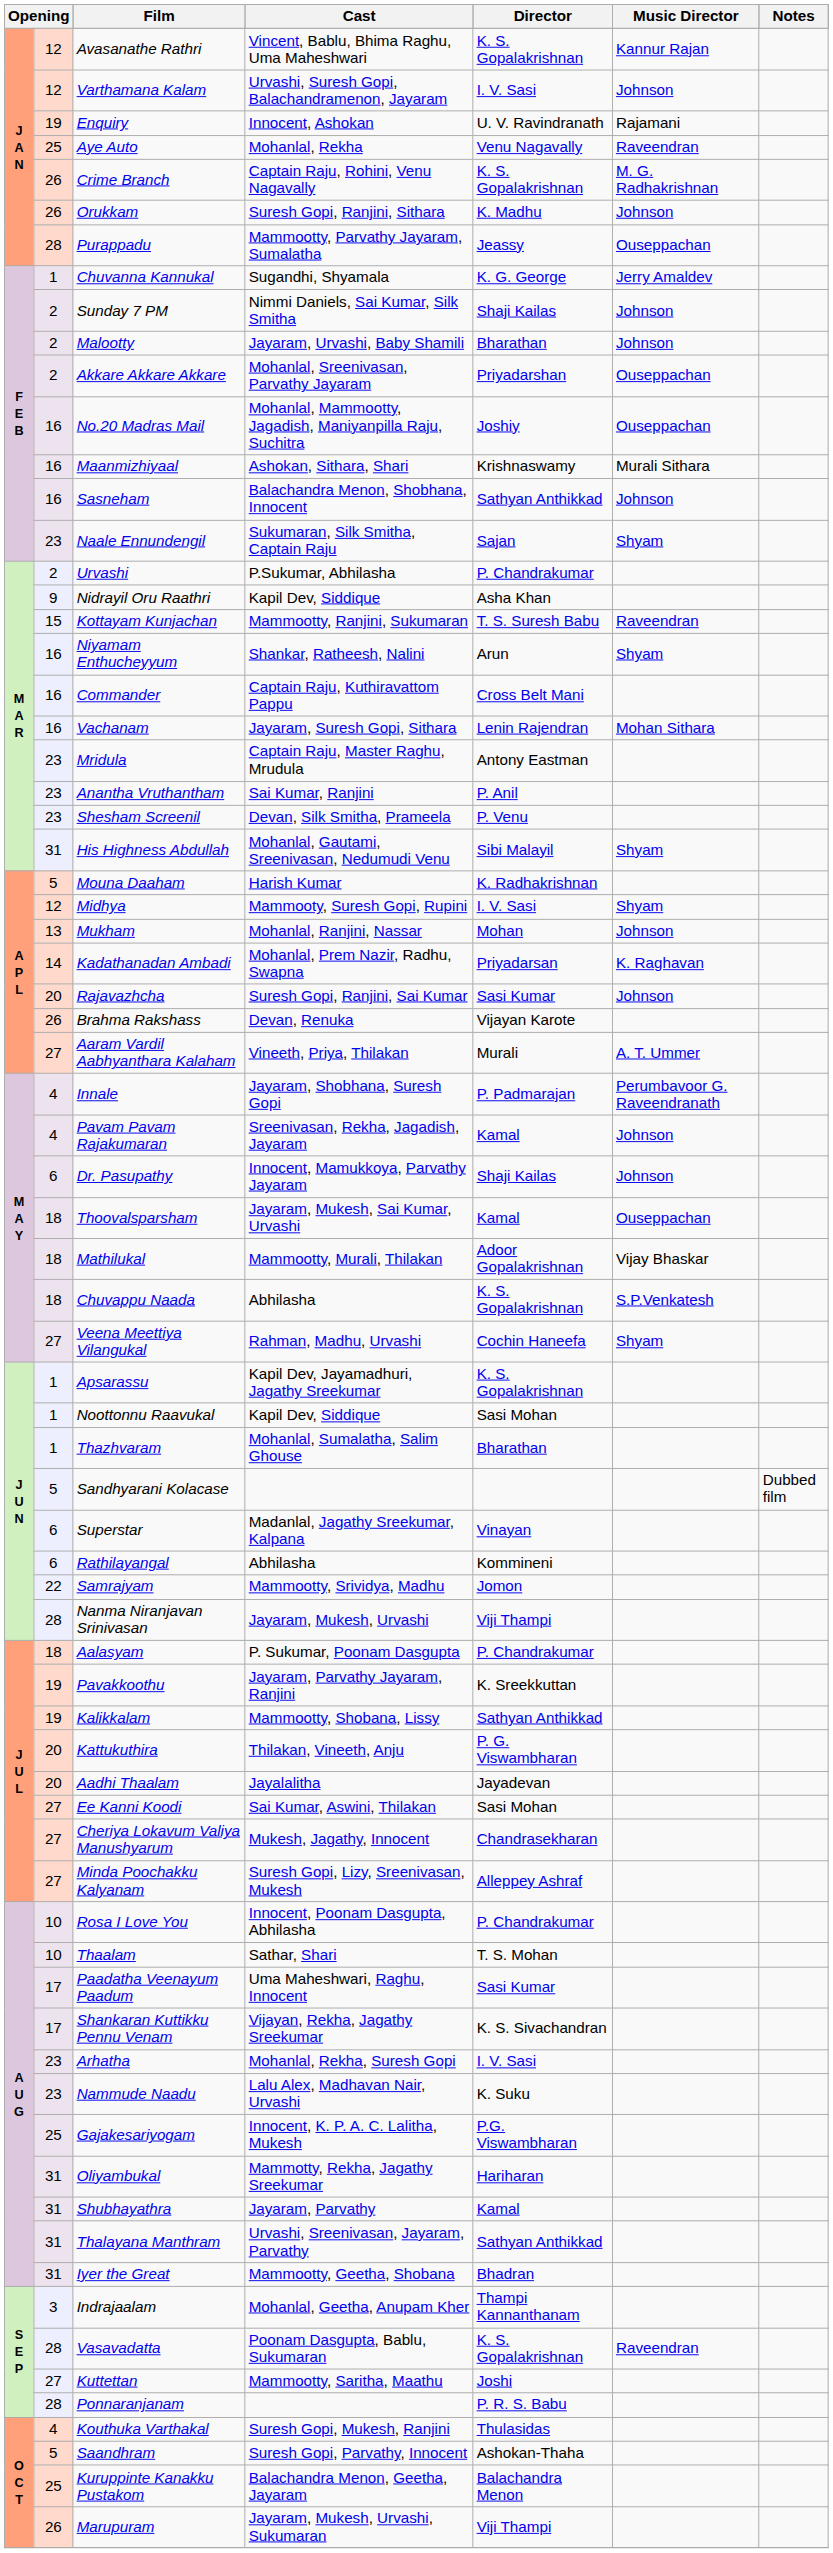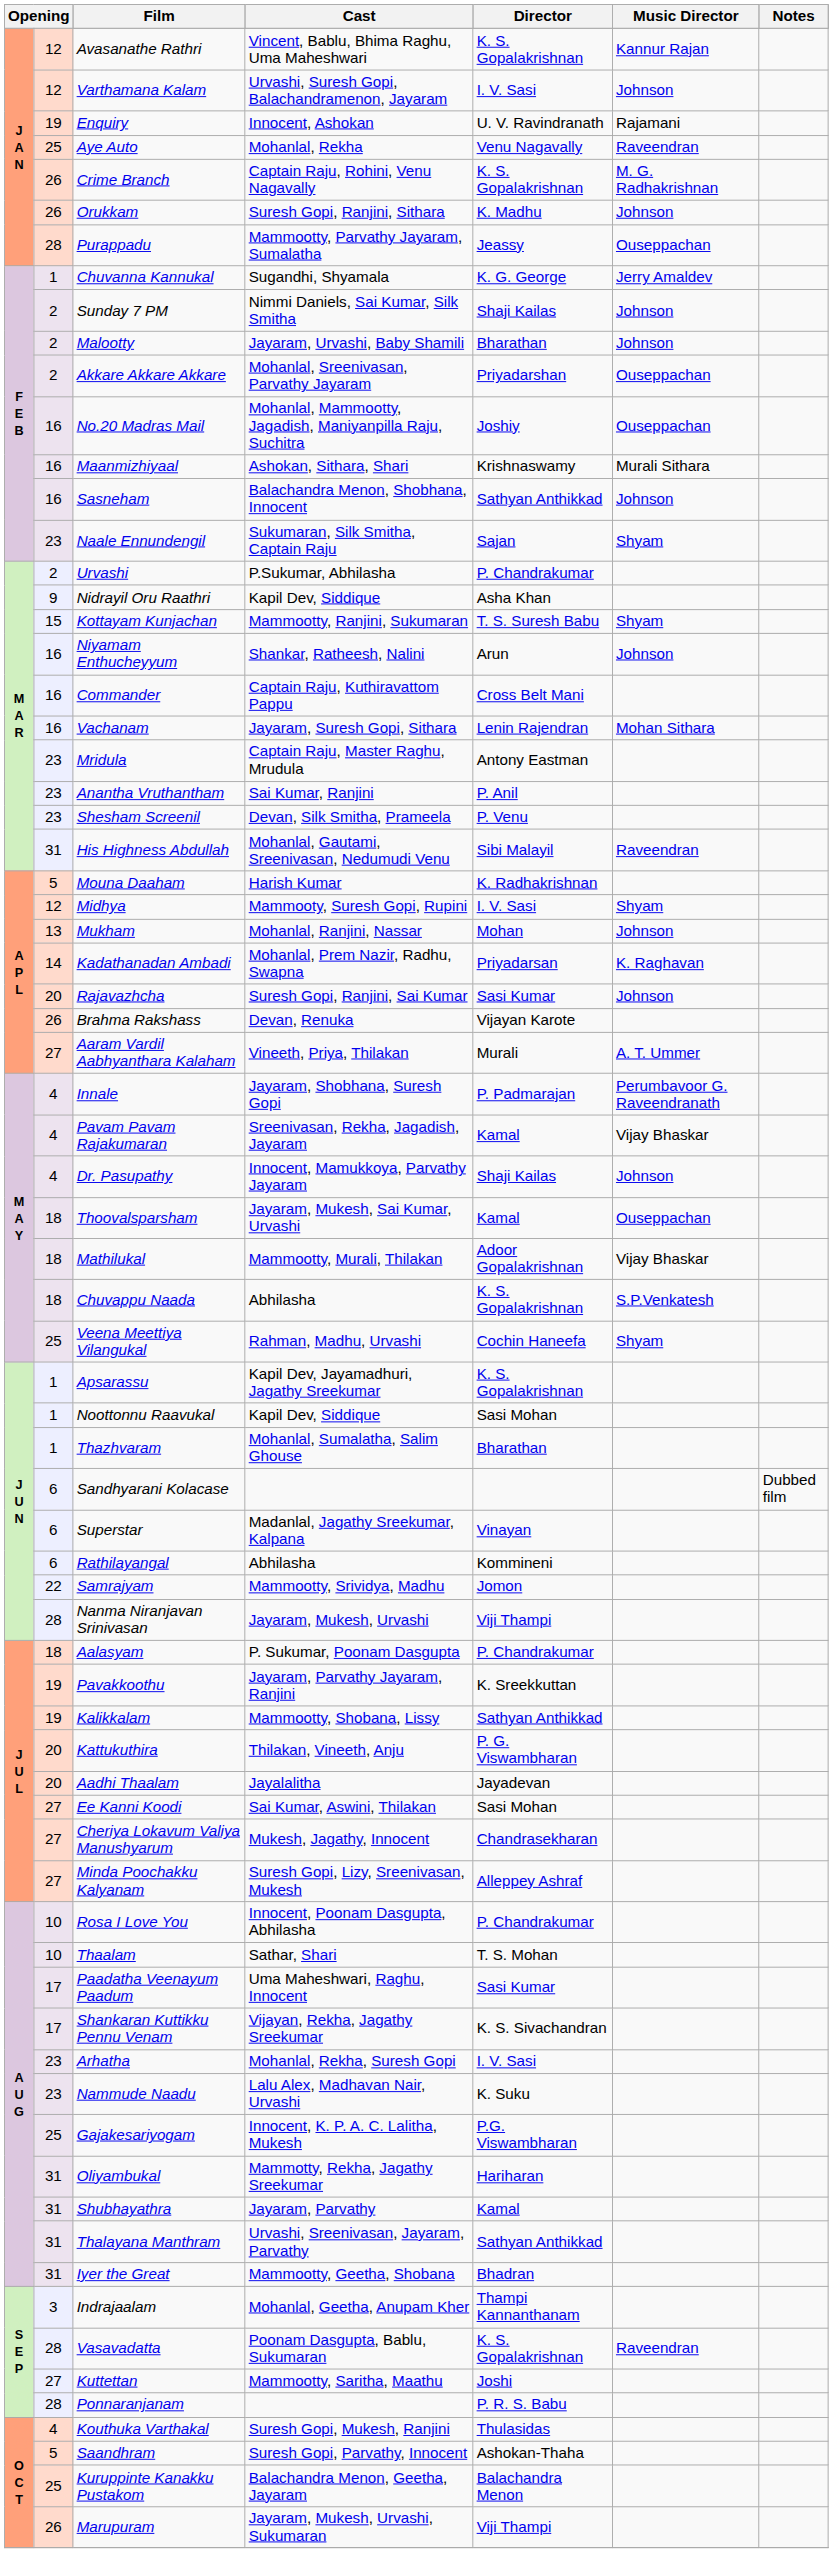(657, 621) Raveendran -> (640, 621) Shyam
(640, 654) Shyam -> (645, 654) Johnson
(640, 850) Shyam -> (657, 850) Raveendran
(645, 1135) Johnson -> (662, 1135) Vijay Bhaskar
(53, 1176) 6 -> (53, 1176) 4
(53, 1341) 27 -> (53, 1341) 25
(53, 1489) 5 -> (53, 1489) 6
